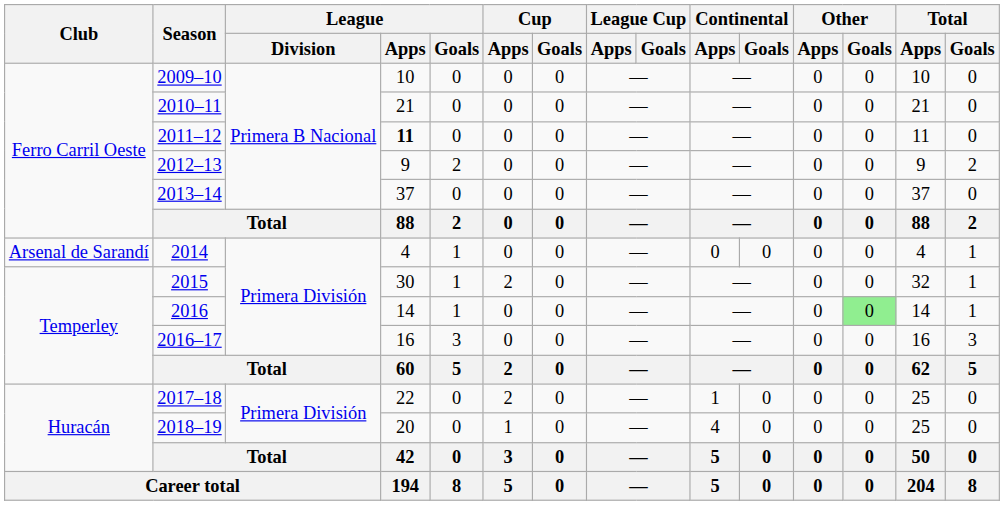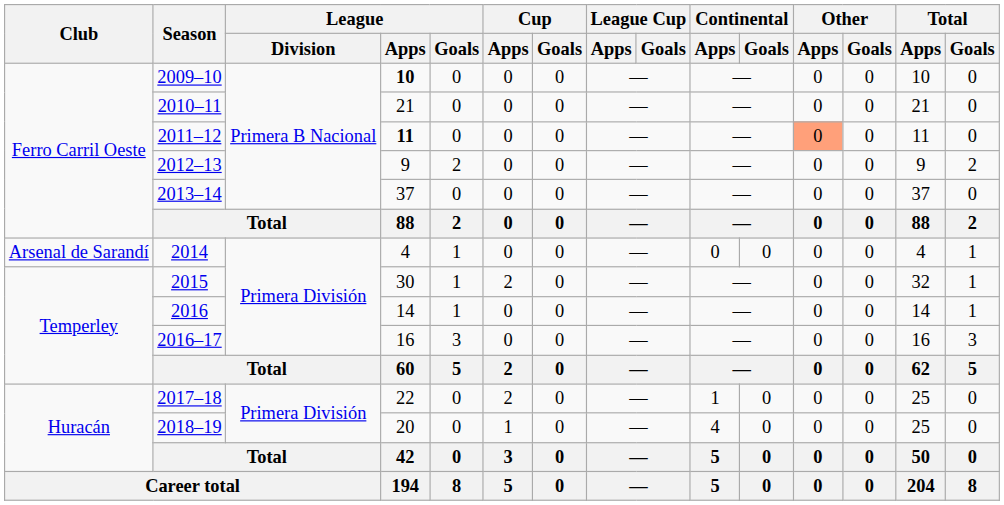(405, 77) normal -> (405, 77) bold
(818, 135) no background -> (818, 135) lightsalmon background
(869, 310) lightgreen background -> (869, 310) no background
